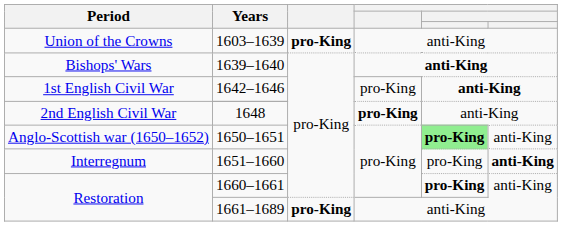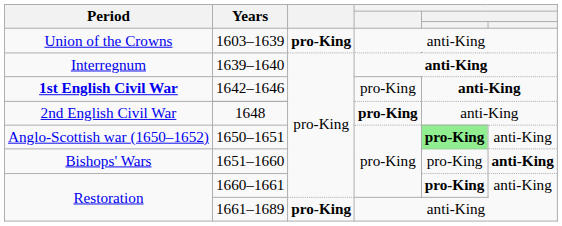(108, 64) Bishops' Wars -> (108, 64) Interregnum
(108, 88) normal -> (108, 88) bold
(108, 161) Interregnum -> (108, 161) Bishops' Wars
